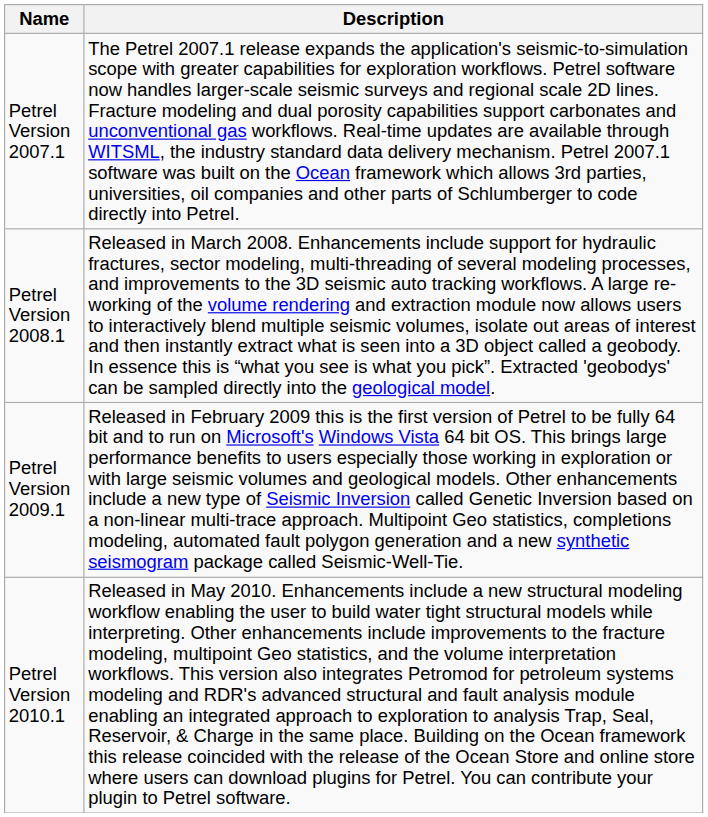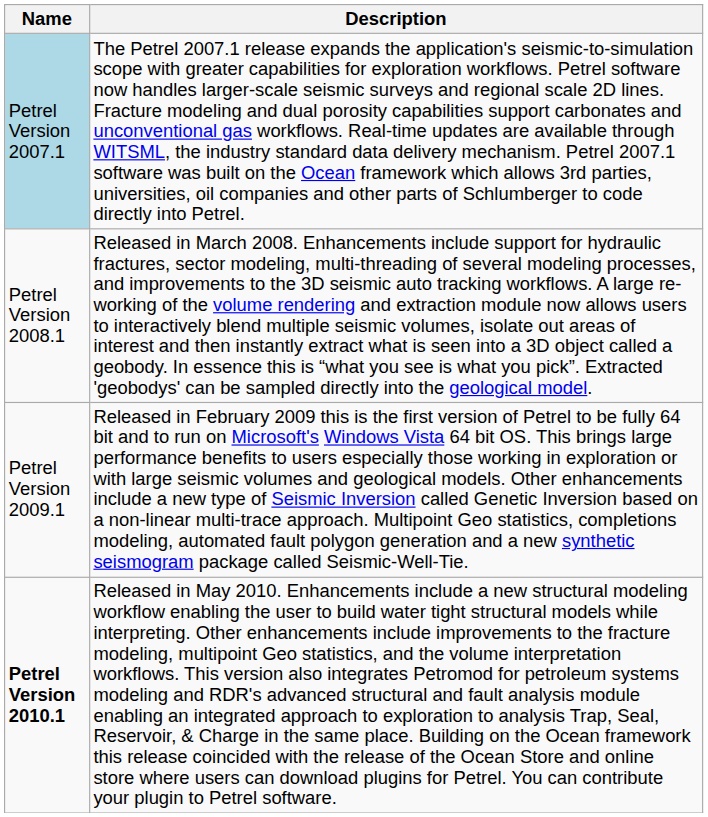(40, 131) no background -> (40, 131) lightblue background
(40, 694) normal -> (42, 694) bold
